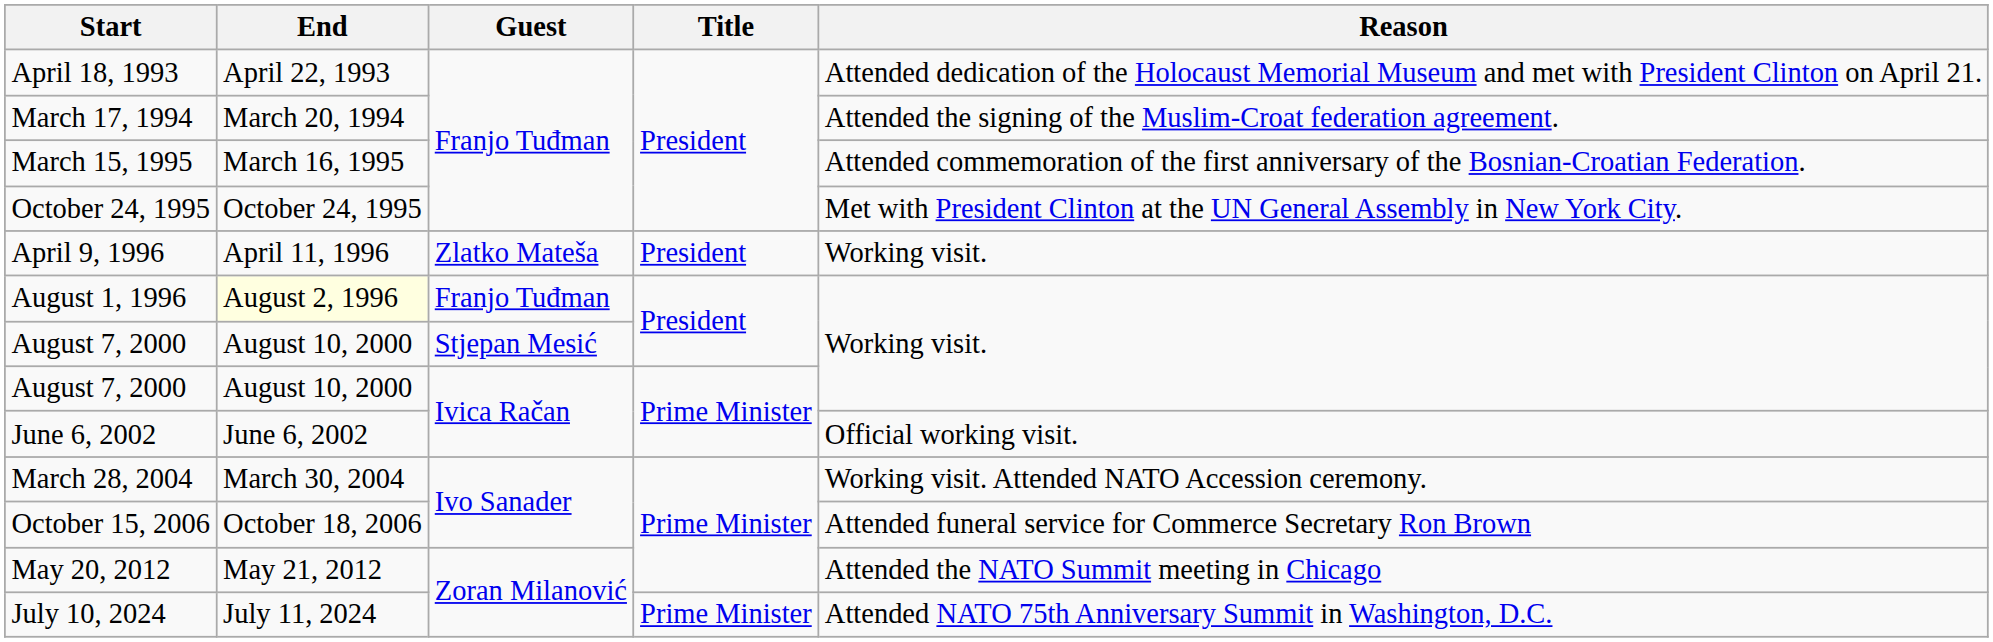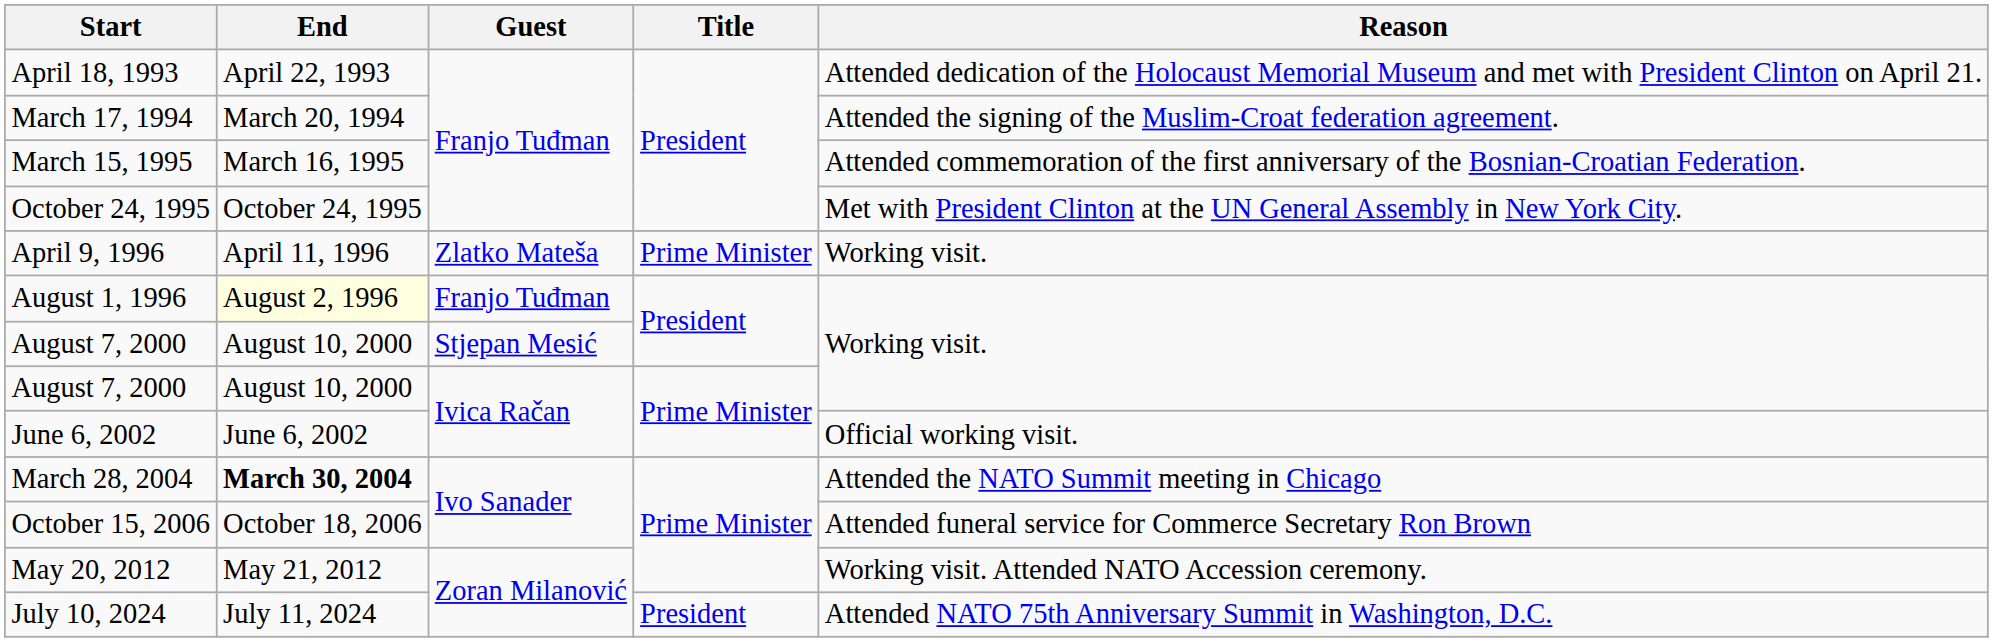(693, 252) President -> (726, 252) Prime Minister
(314, 478) normal -> (317, 478) bold
(1126, 478) Working visit. Attended NATO Accession ceremony. -> (1103, 478) Attended the NATO Summit meeting in Chicago
(1103, 569) Attended the NATO Summit meeting in Chicago -> (1126, 569) Working visit. Attended NATO Accession ceremony.
(726, 614) Prime Minister -> (693, 614) President
